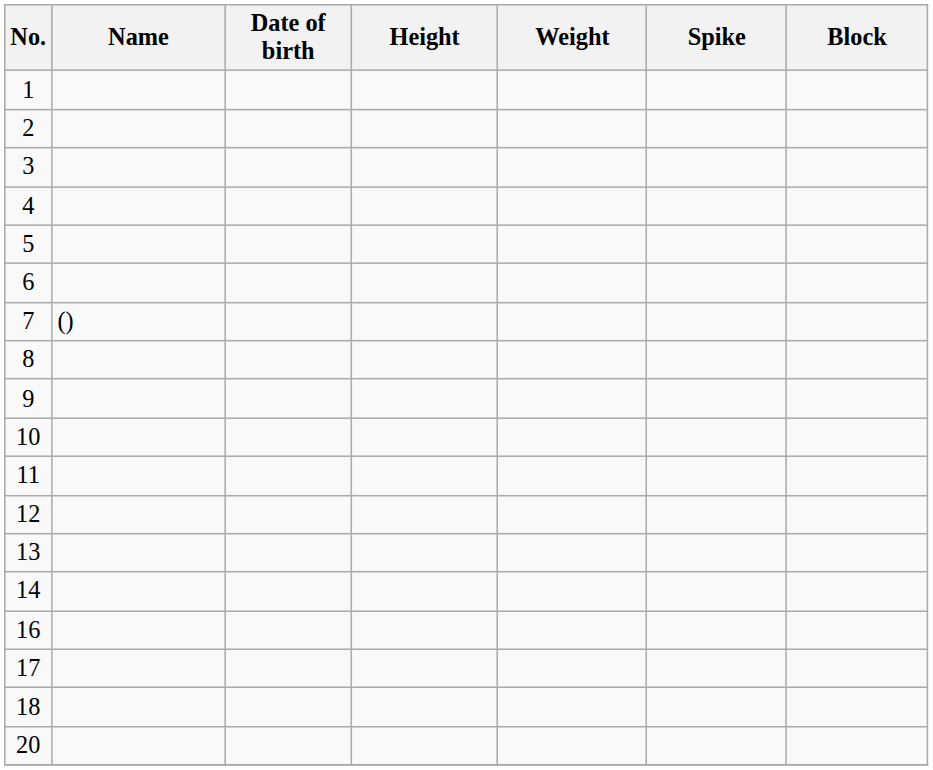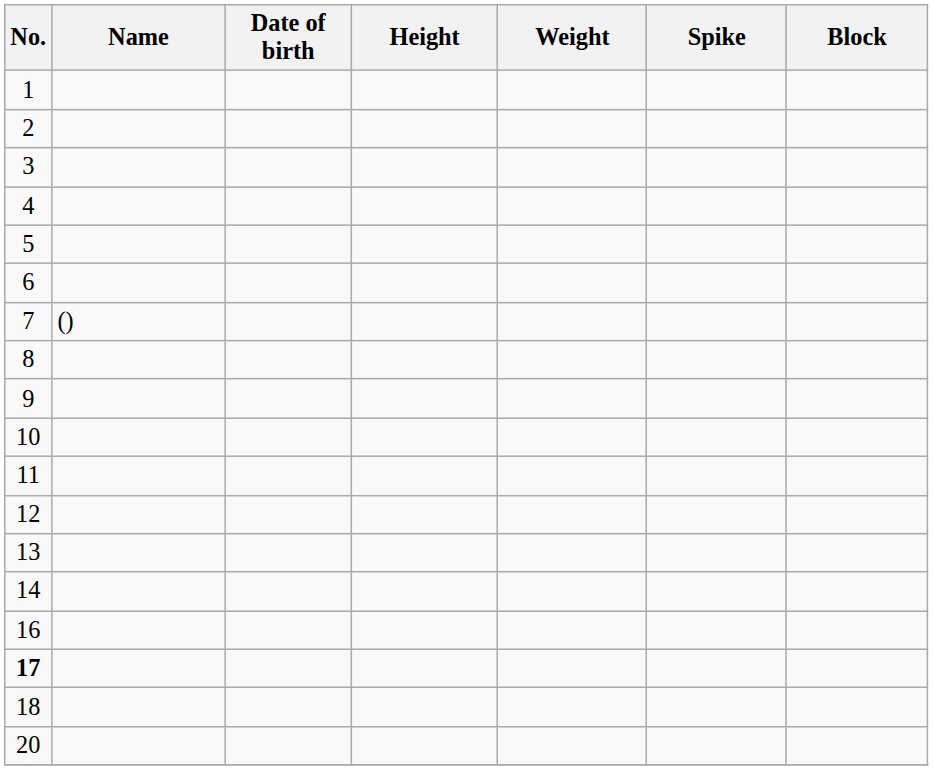(28, 668) normal -> (28, 668) bold
